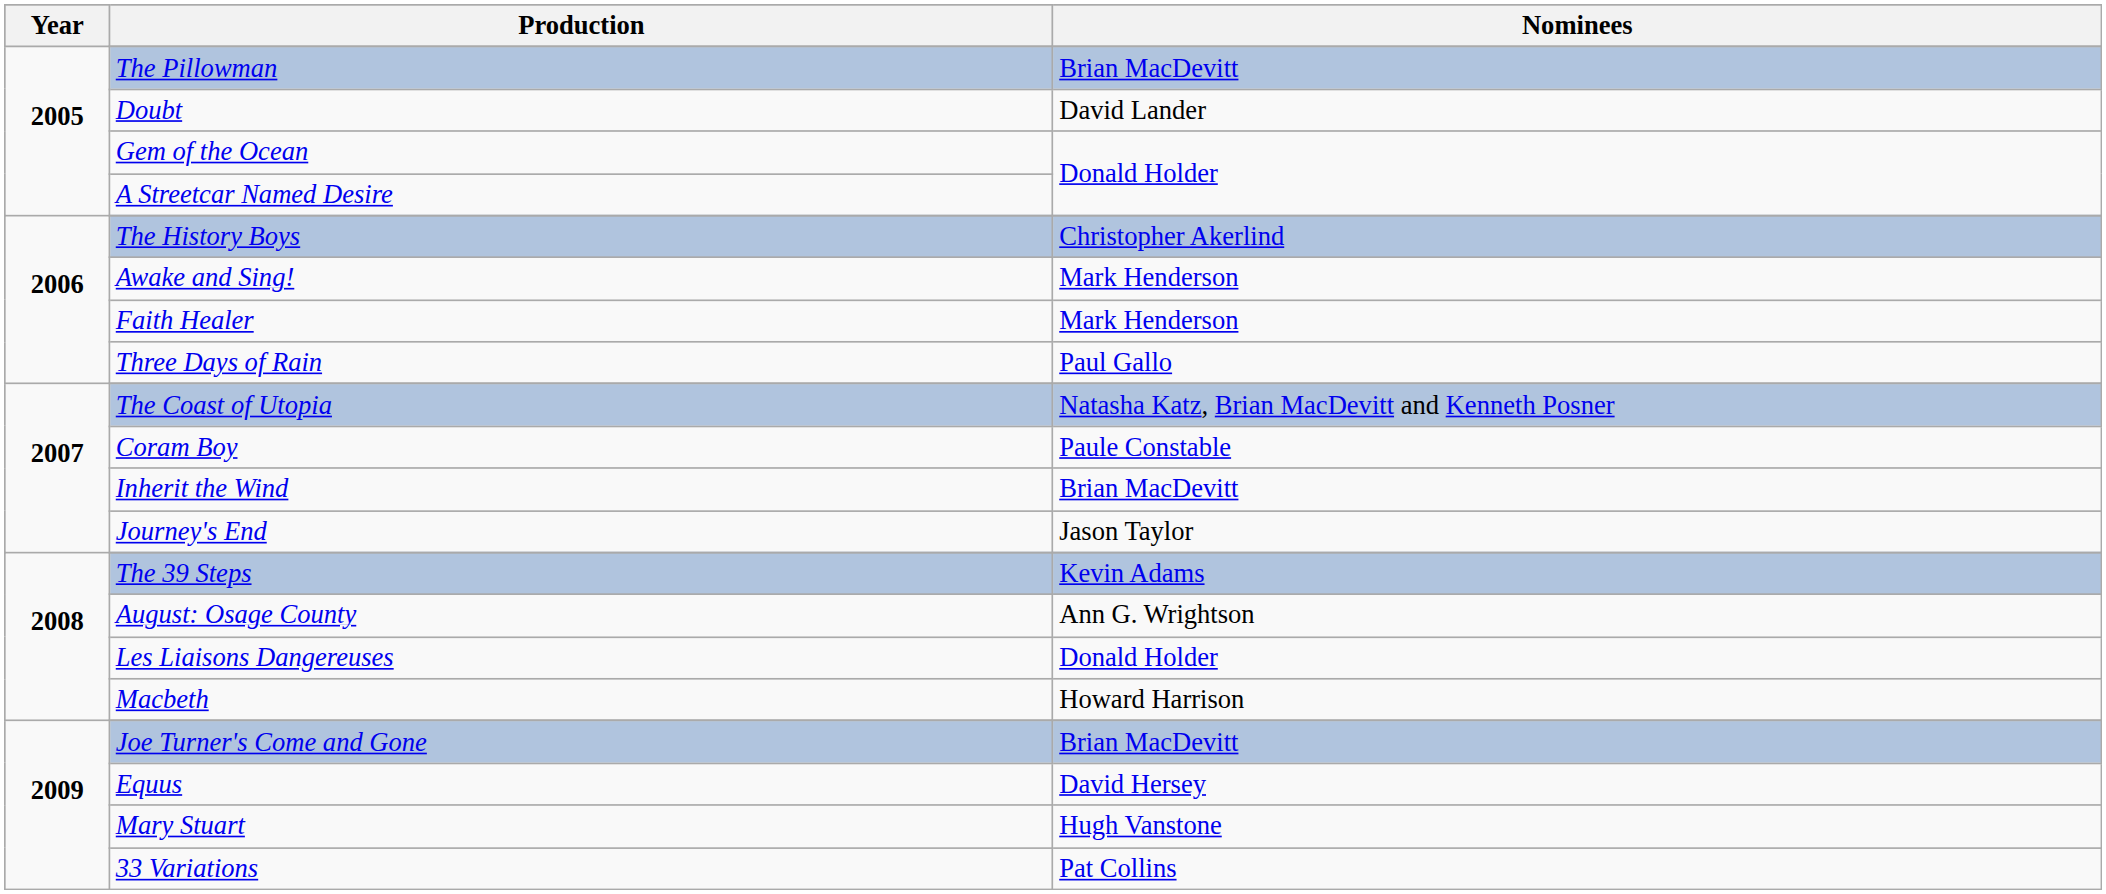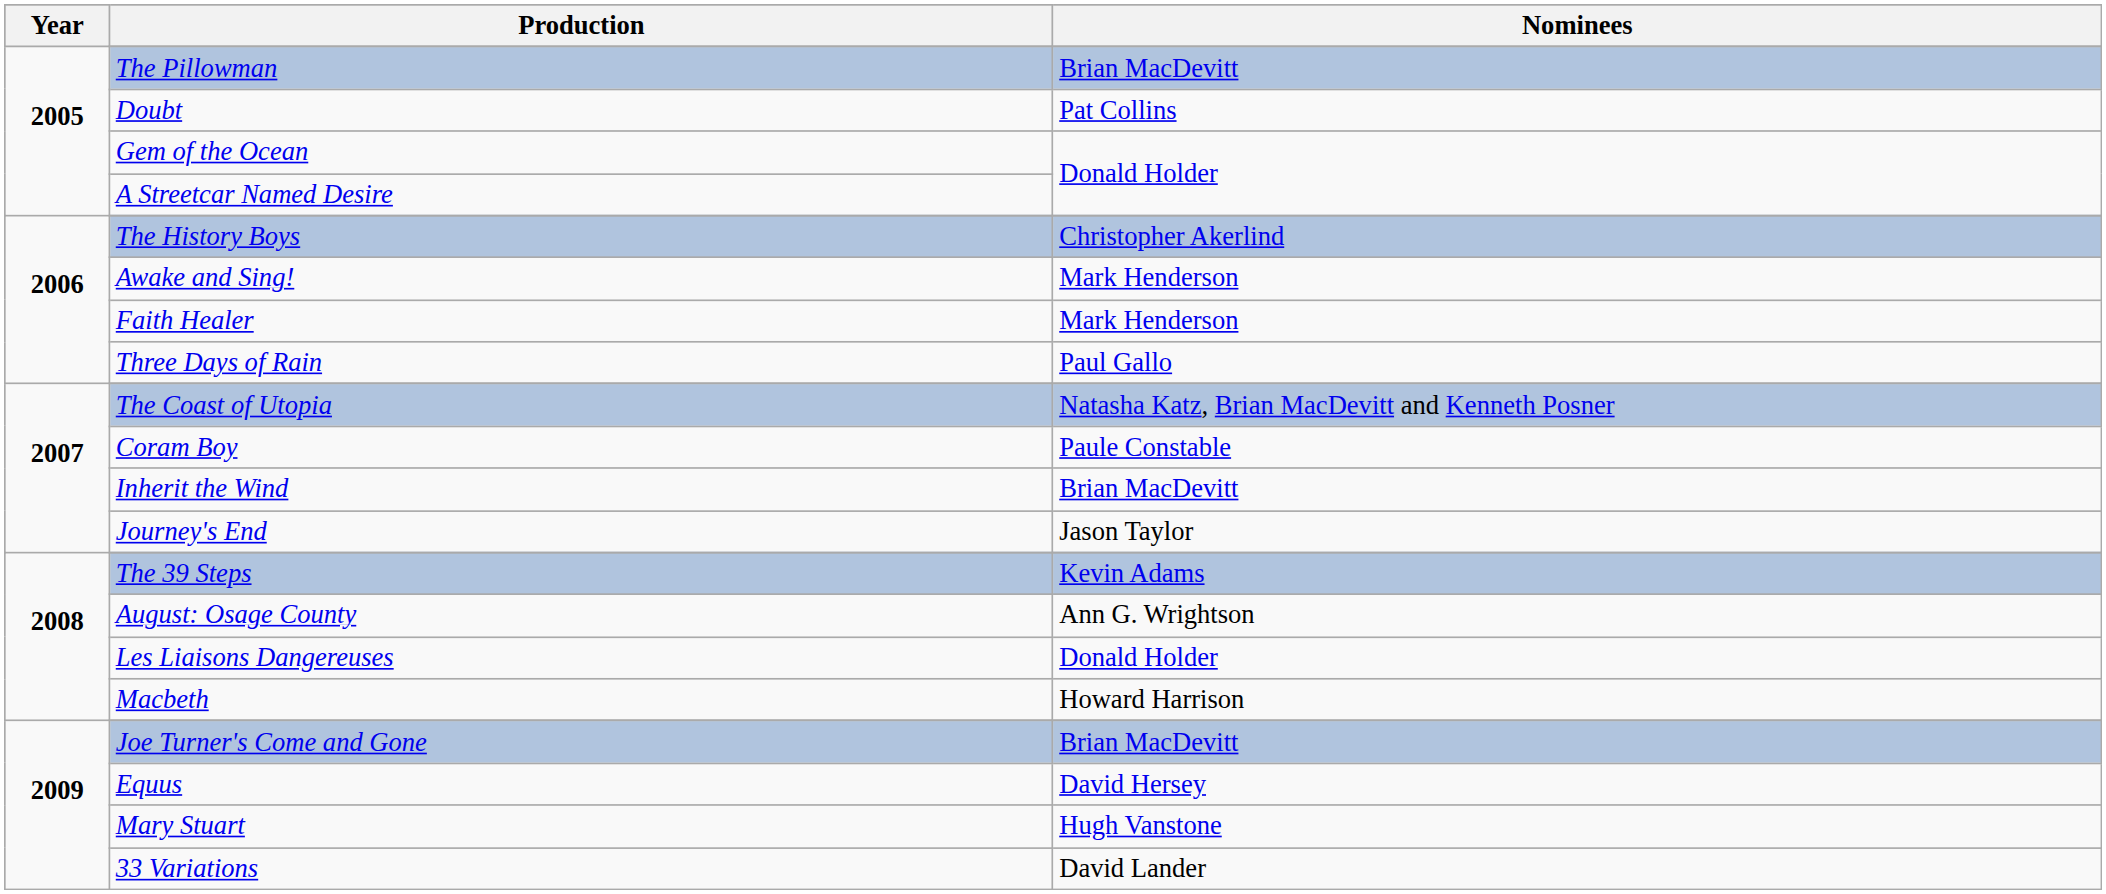(1133, 109) David Lander -> (1118, 109) Pat Collins
(1118, 868) Pat Collins -> (1133, 868) David Lander
